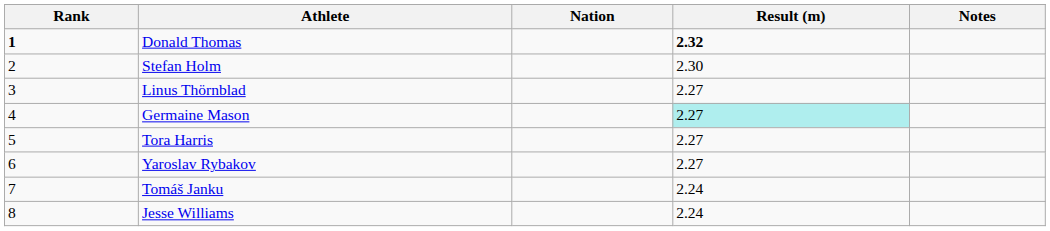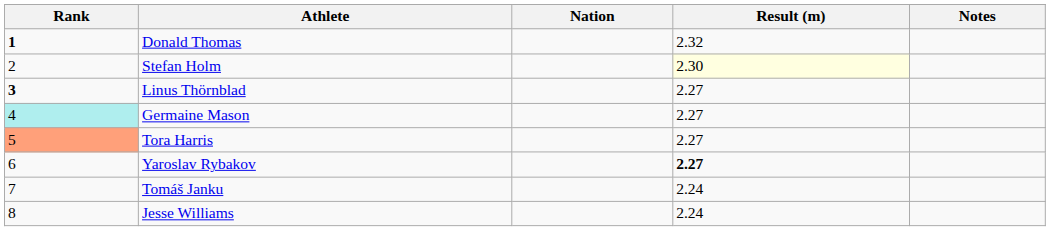(690, 41) bold -> (690, 41) normal
(690, 66) no background -> (690, 66) lightyellow background
(12, 90) normal -> (12, 90) bold
(12, 115) no background -> (12, 115) paleturquoise background
(690, 115) paleturquoise background -> (690, 115) no background
(12, 139) no background -> (12, 139) lightsalmon background
(690, 164) normal -> (690, 164) bold
